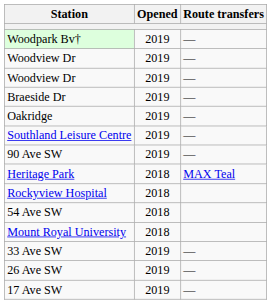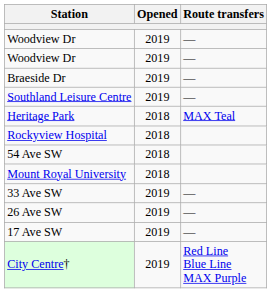- row: (44, 39)
- row: (30, 116)
- row: (35, 154)
+ row: (38, 264)
